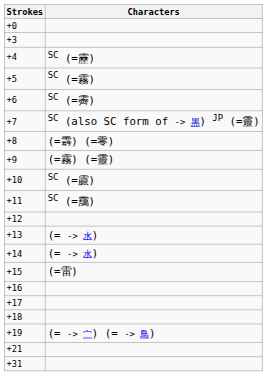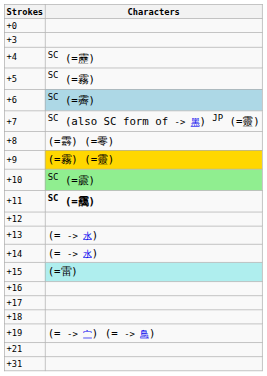(71, 99) no background -> (71, 99) lightblue background
(81, 159) no background -> (81, 159) gold background
(71, 179) no background -> (71, 179) lightgreen background
(71, 200) normal -> (71, 200) bold
(63, 271) no background -> (63, 271) paleturquoise background
